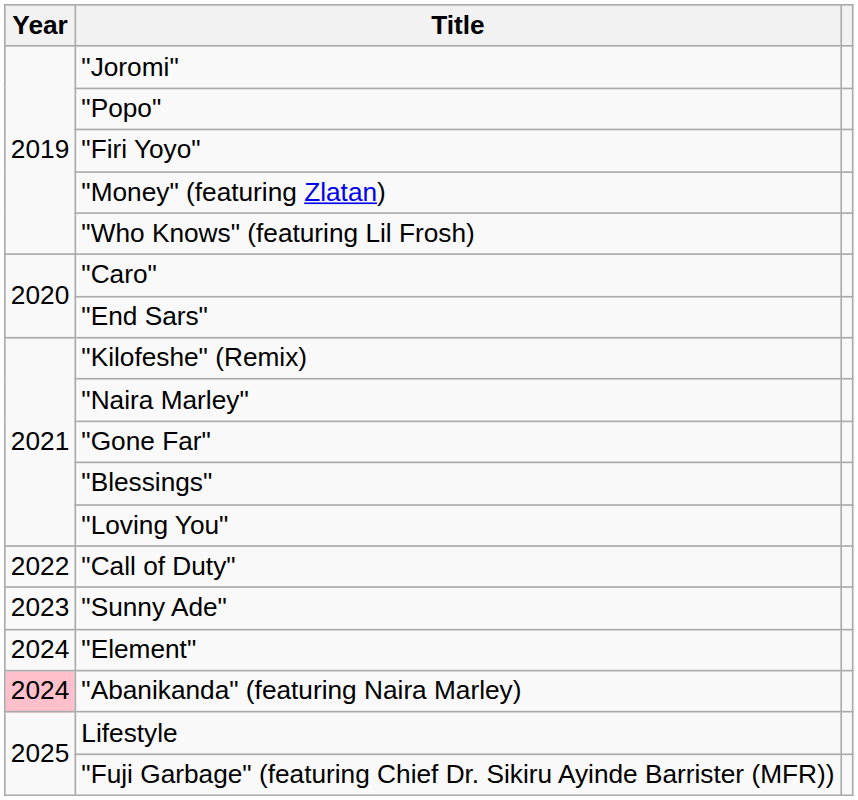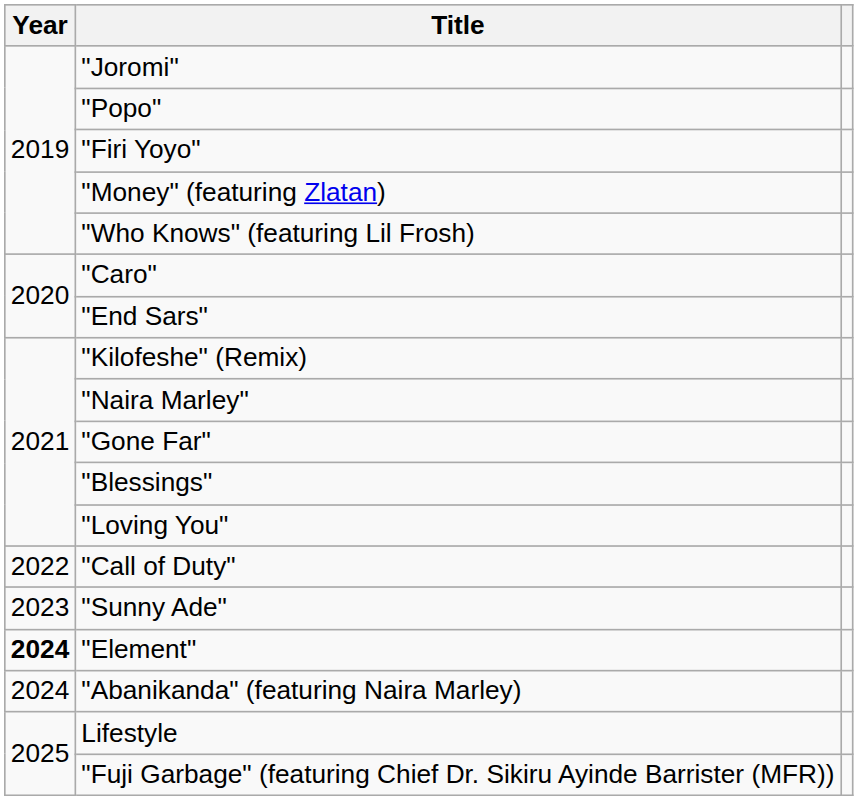(40, 649) normal -> (40, 649) bold
(40, 691) pink background -> (40, 691) no background
